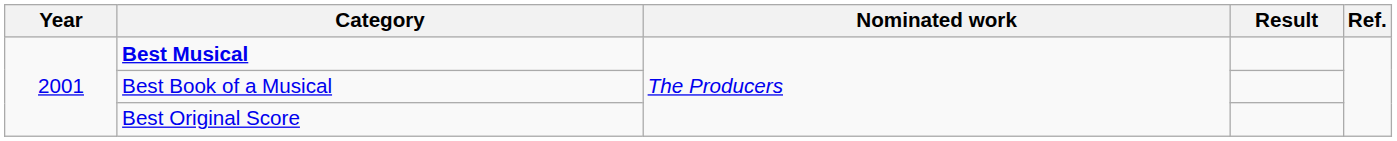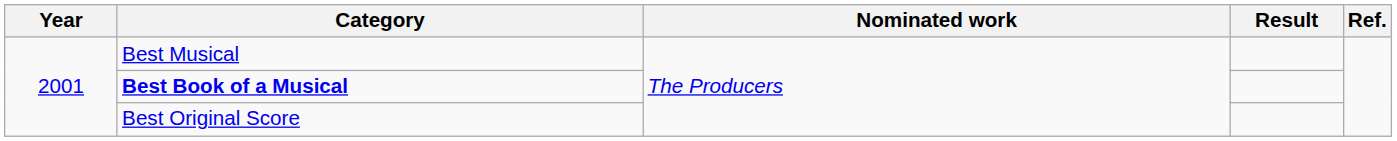(185, 53) bold -> (181, 53) normal
(227, 86) normal -> (235, 86) bold
